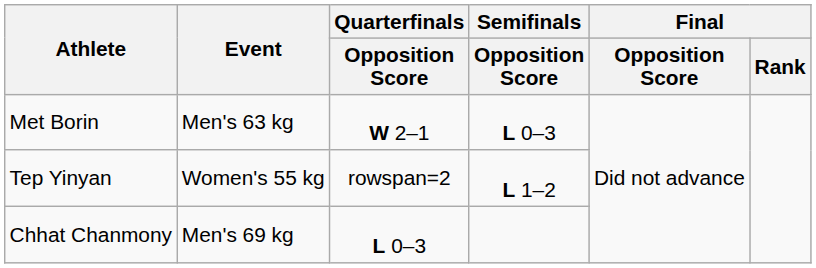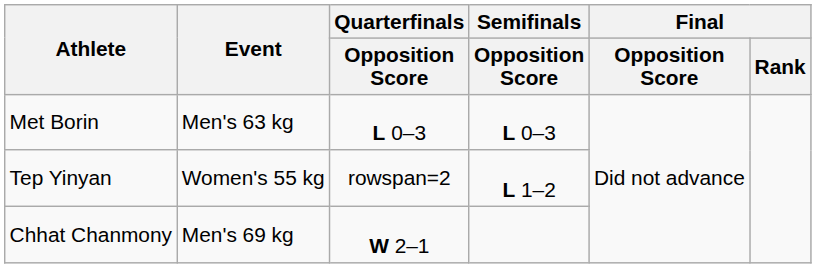(399, 134) W 2–1 -> (399, 134) L 0–3
(399, 246) L 0–3 -> (399, 246) W 2–1
